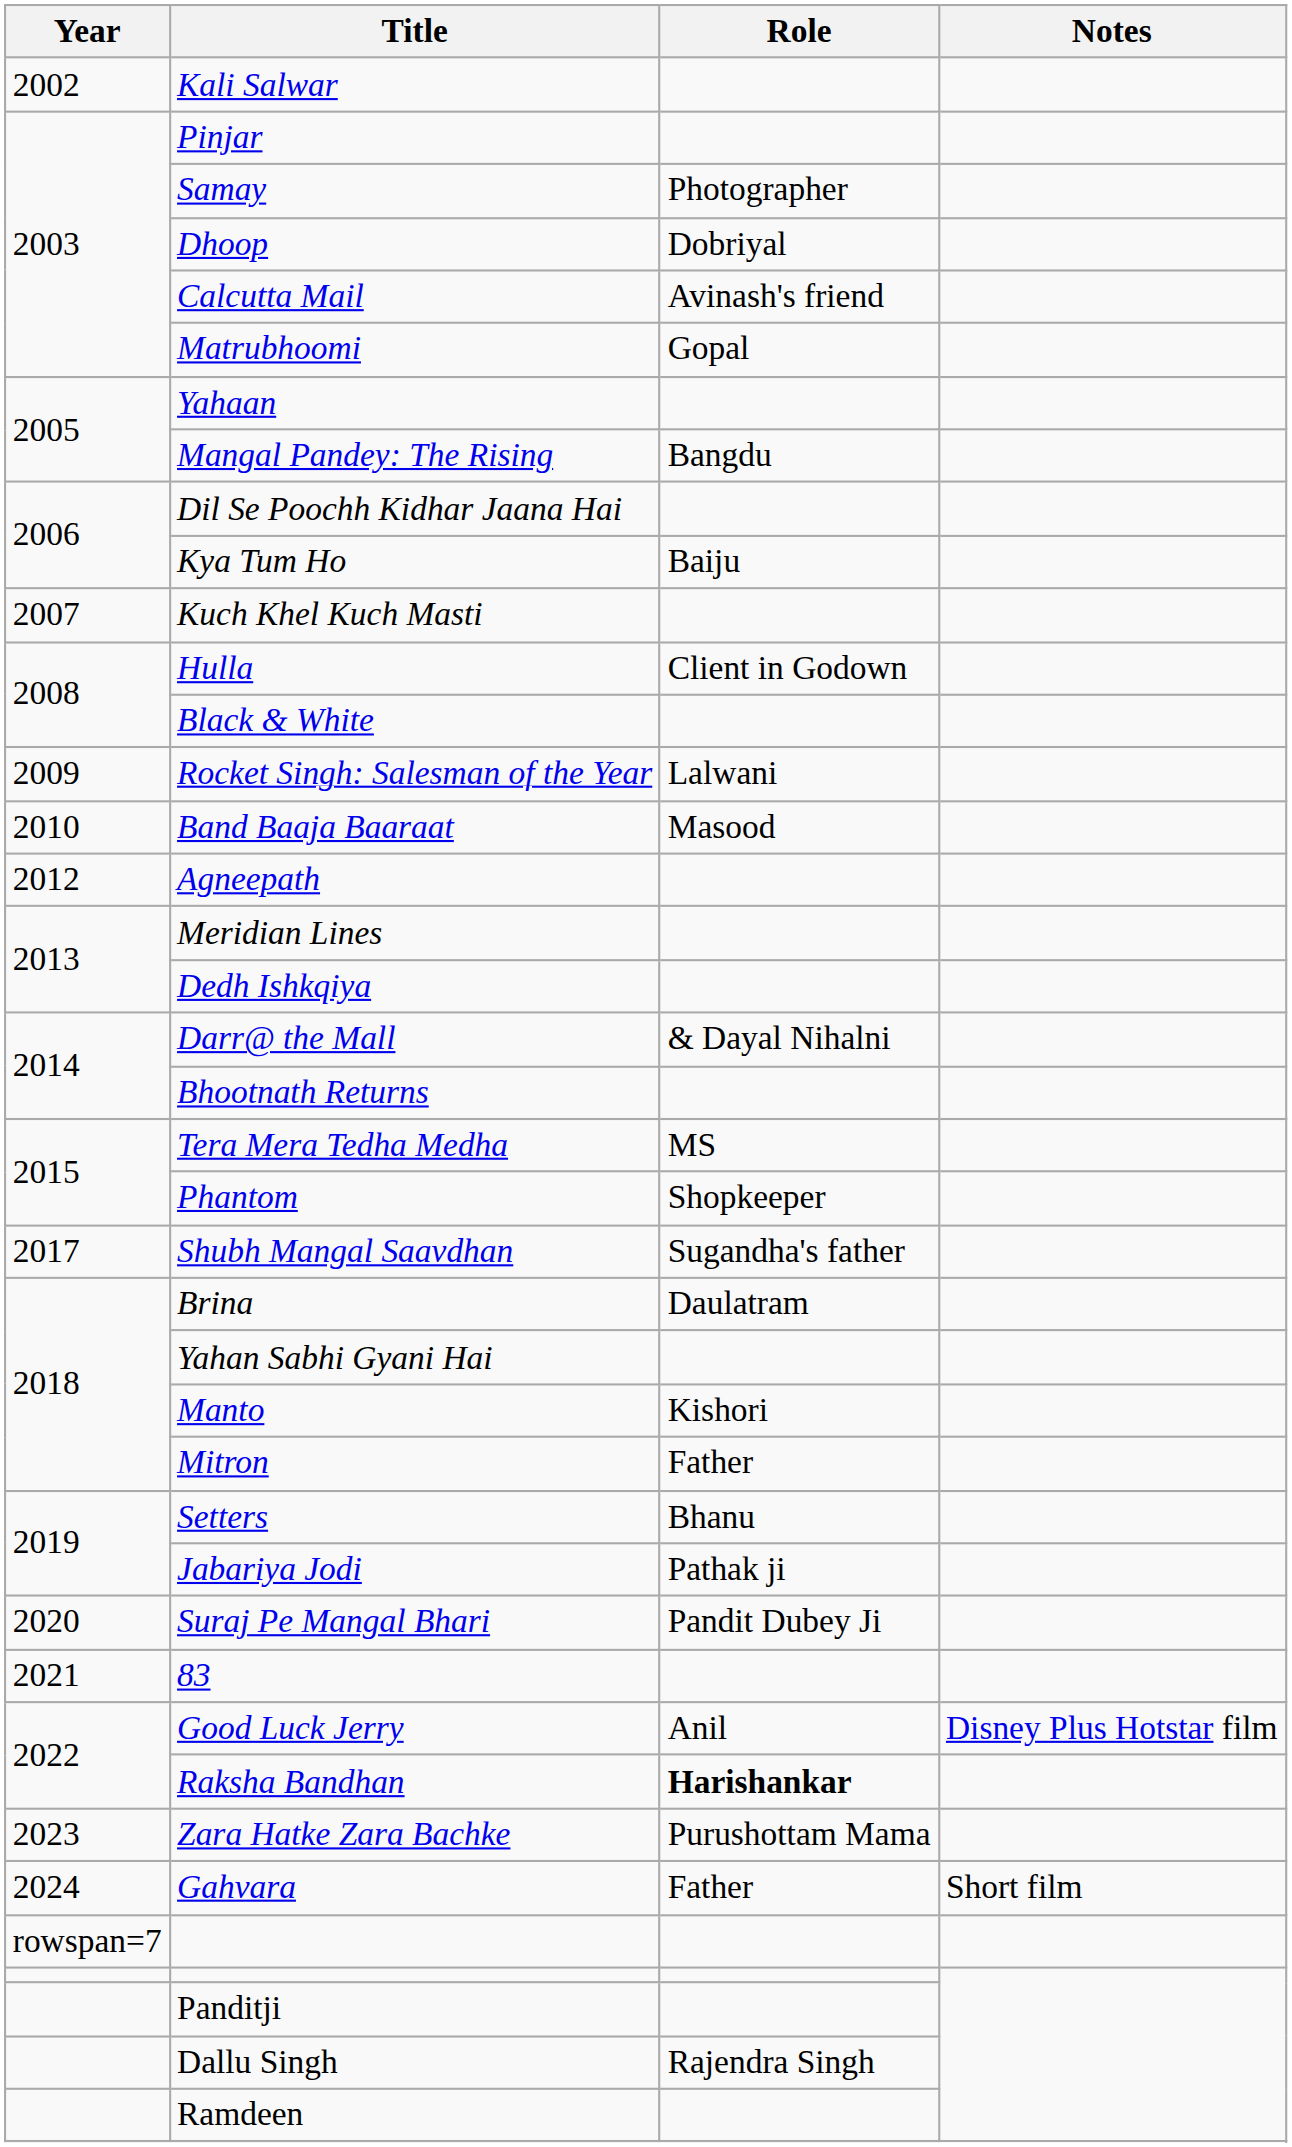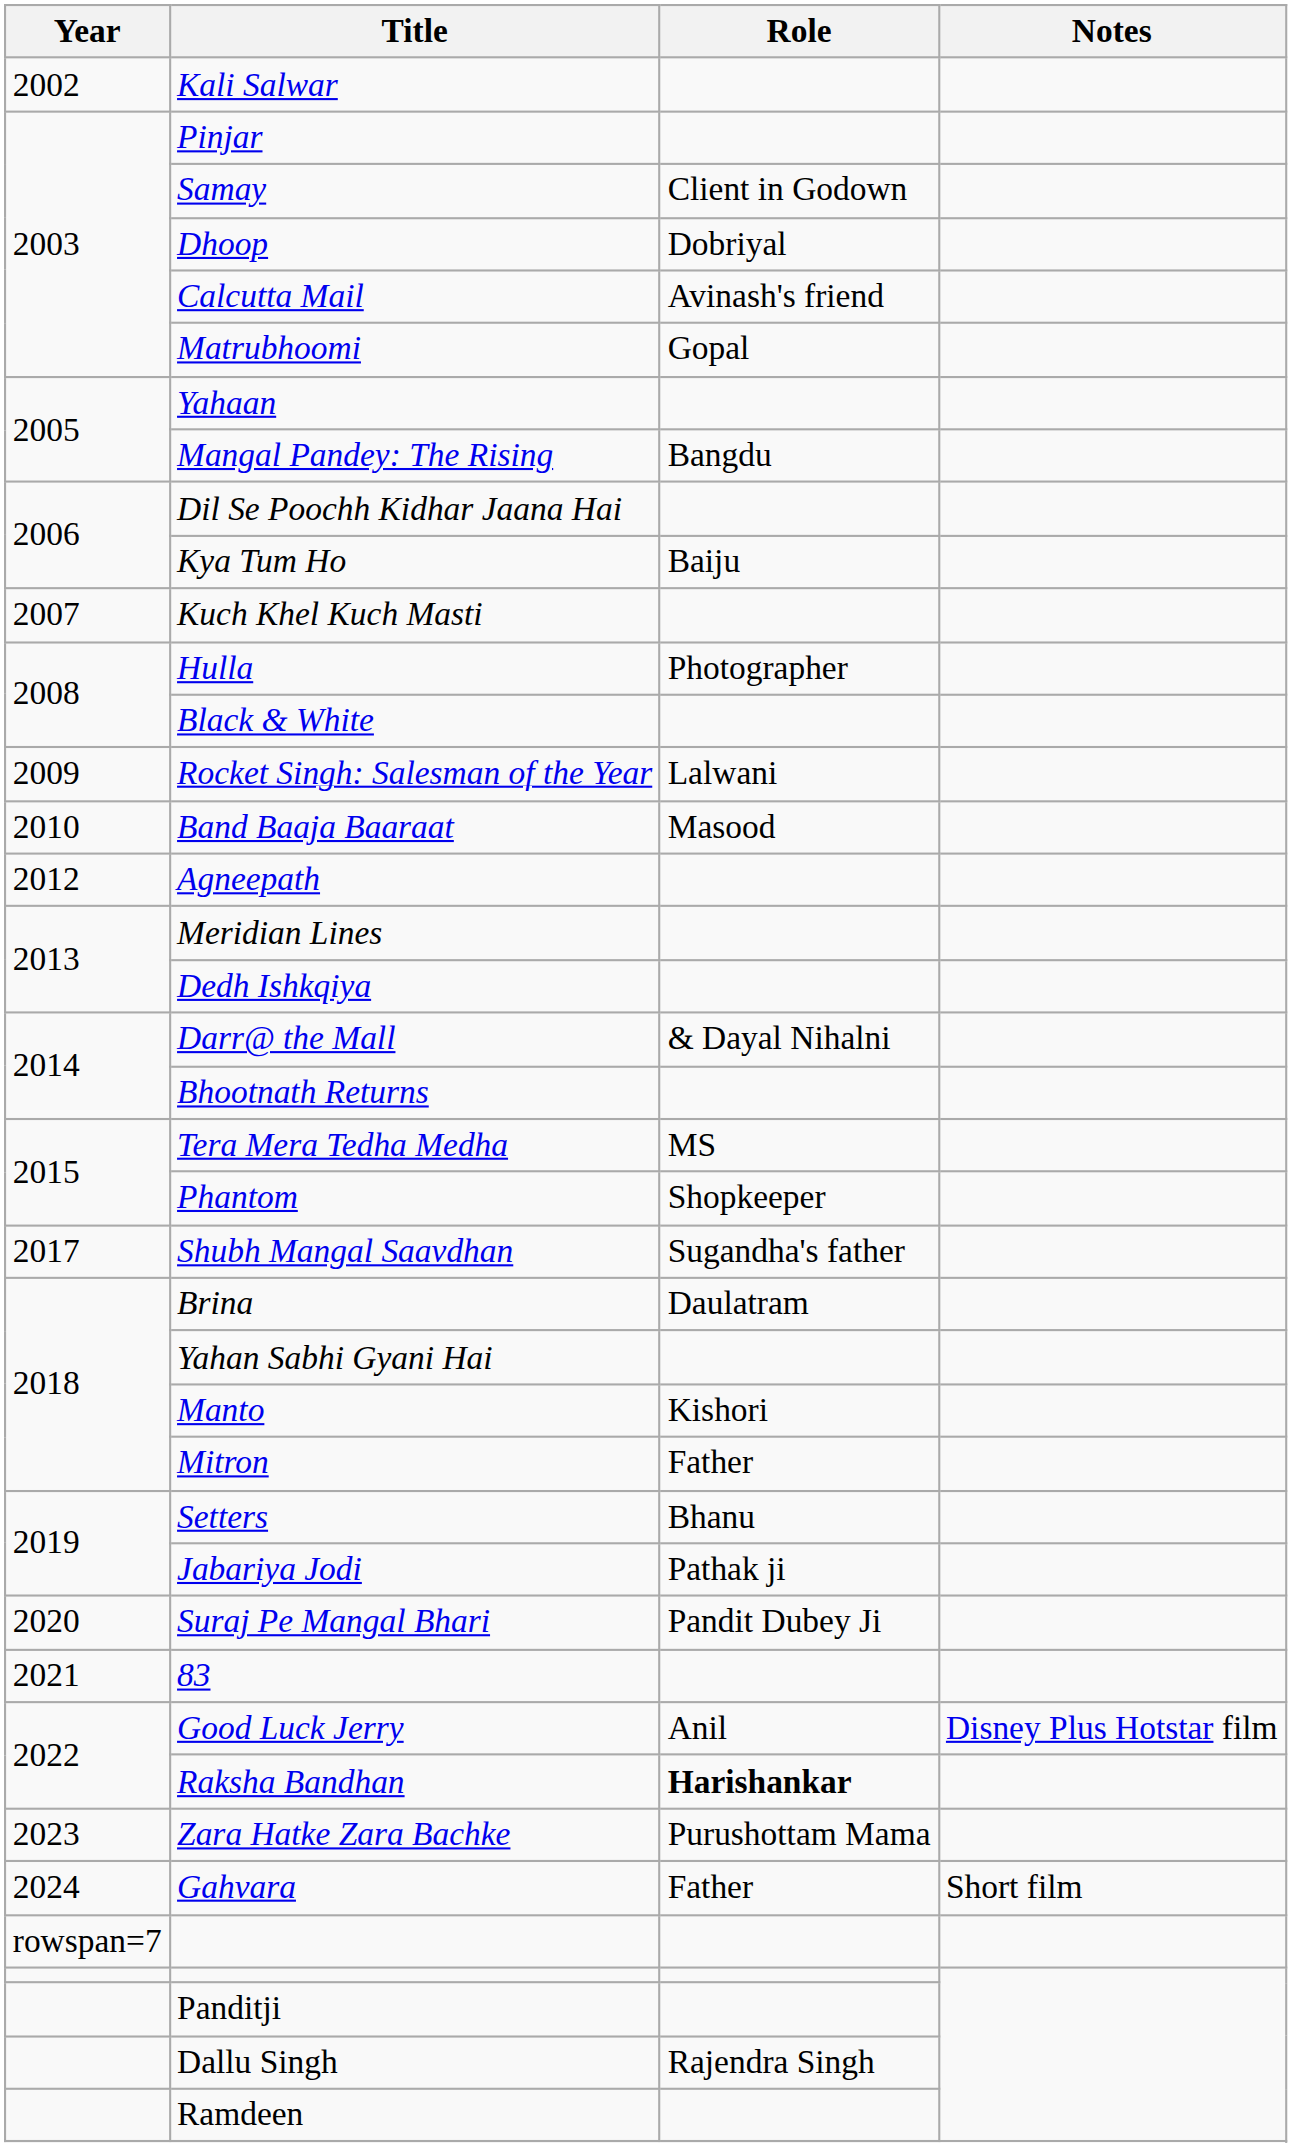(758, 190) Photographer -> (788, 190) Client in Godown
(788, 667) Client in Godown -> (758, 667) Photographer
